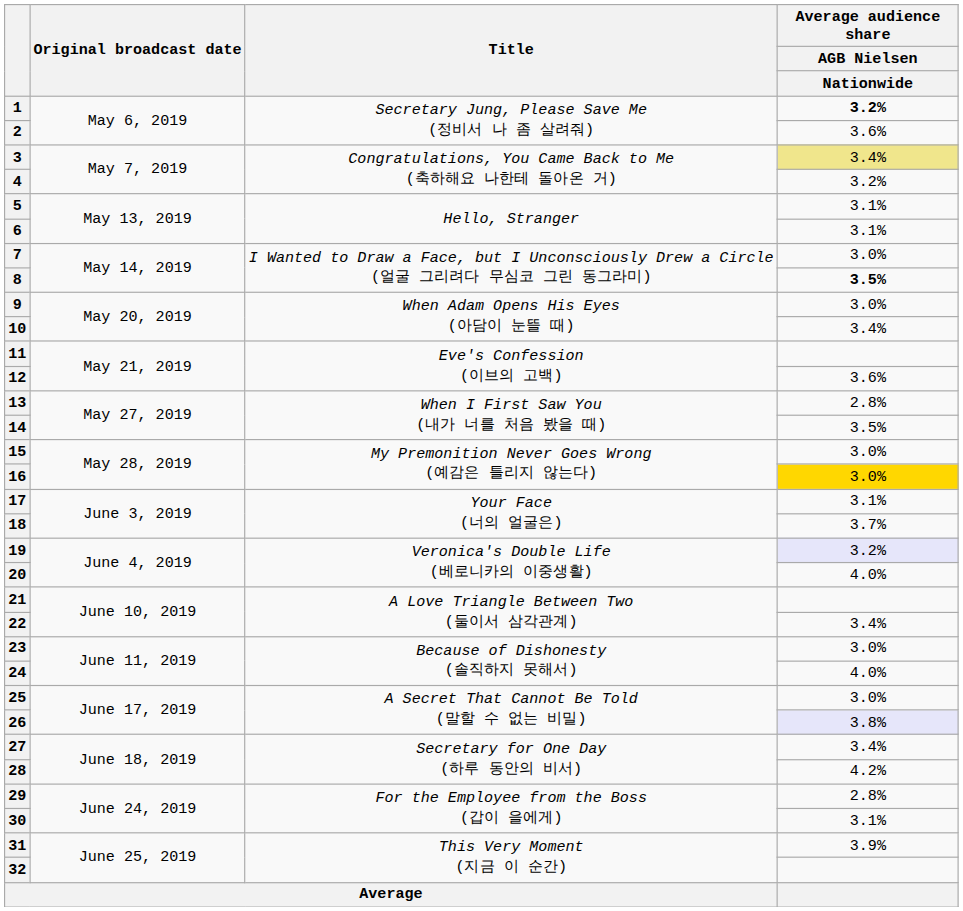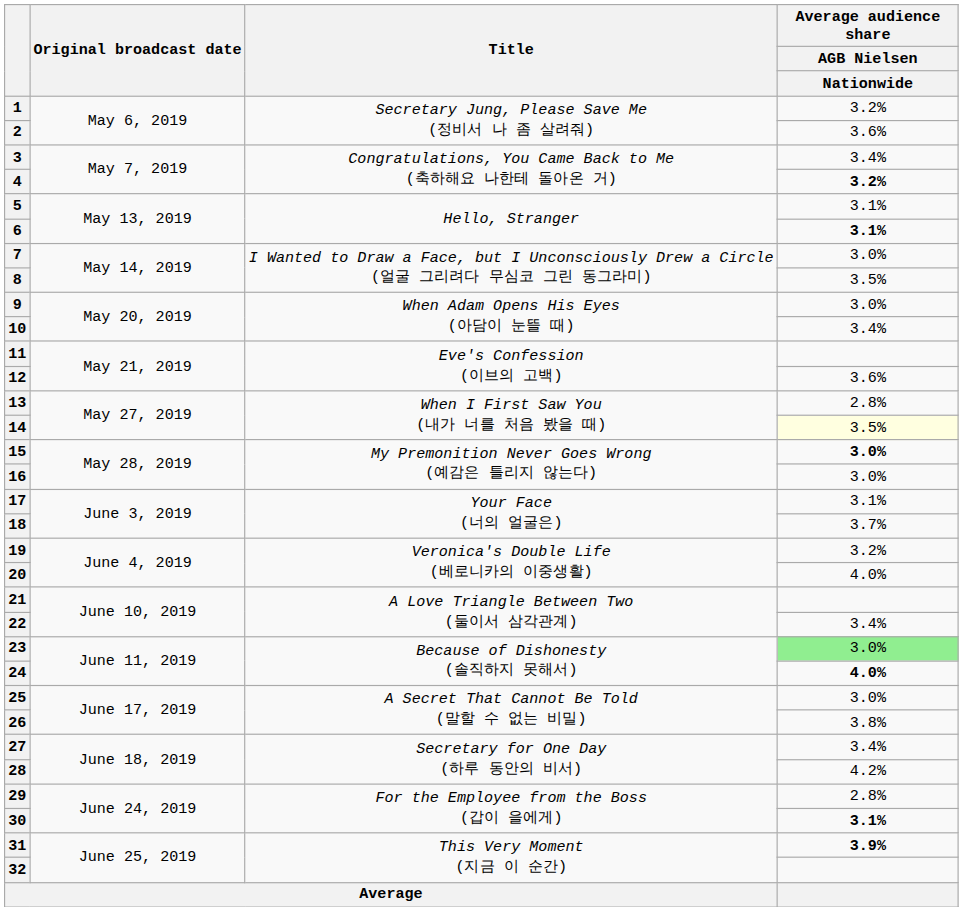(868, 108) bold -> (868, 108) normal
(868, 157) khaki background -> (868, 157) no background
(868, 182) normal -> (868, 182) bold
(868, 231) normal -> (868, 231) bold
(868, 280) bold -> (868, 280) normal
(868, 428) no background -> (868, 428) lightyellow background
(868, 452) normal -> (868, 452) bold
(868, 477) gold background -> (868, 477) no background
(868, 550) lavender background -> (868, 550) no background
(868, 649) no background -> (868, 649) lightgreen background
(868, 673) normal -> (868, 673) bold
(868, 722) lavender background -> (868, 722) no background
(868, 821) normal -> (868, 821) bold
(868, 845) normal -> (868, 845) bold
